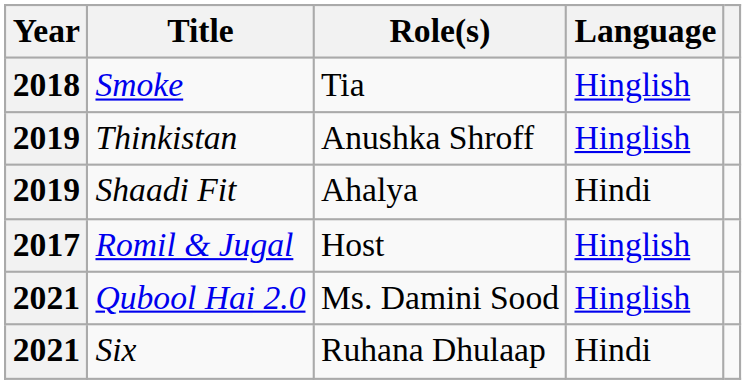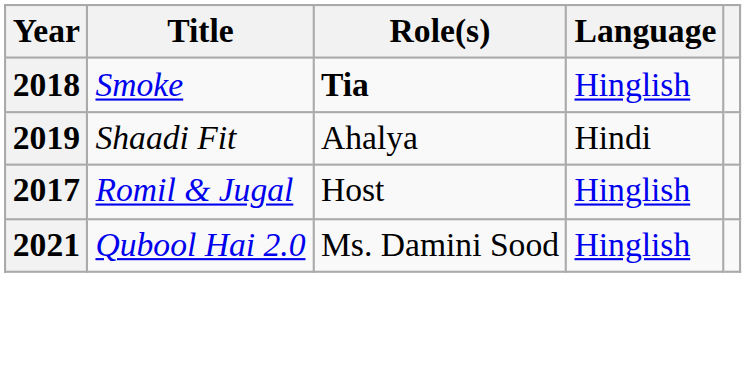(343, 84) normal -> (345, 84) bold
- row: (166, 137)
- row: (116, 350)
